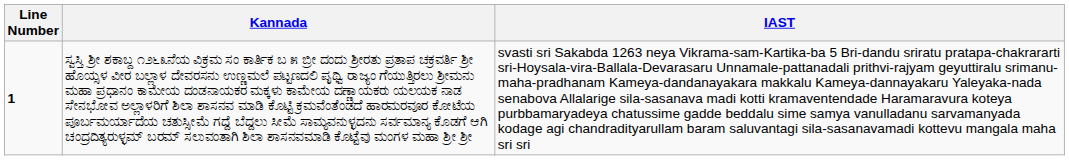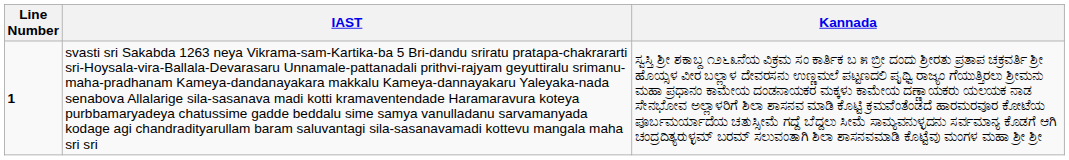columns swapped: (278, 22) <-> (780, 22)
